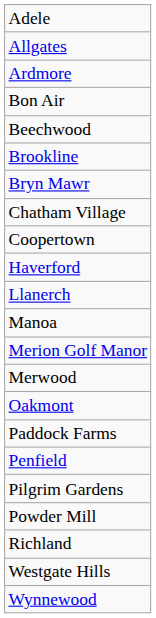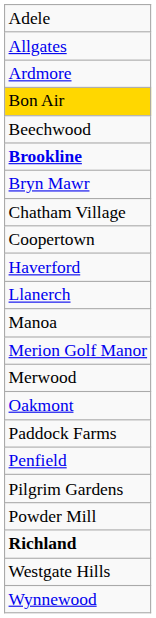(36, 101) no background -> (36, 101) gold background
(43, 156) normal -> (45, 156) bold
(40, 543) normal -> (42, 543) bold
